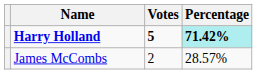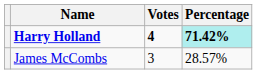(151, 36) 5 -> (151, 36) 4
(151, 58) 2 -> (151, 58) 3
